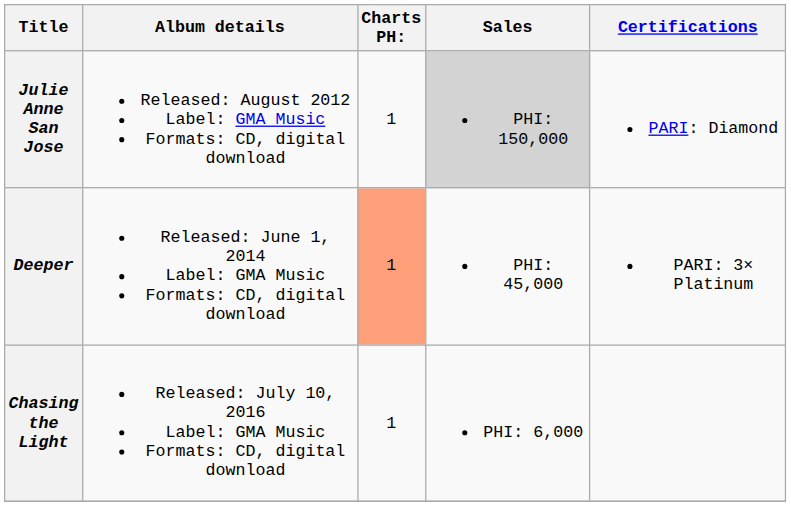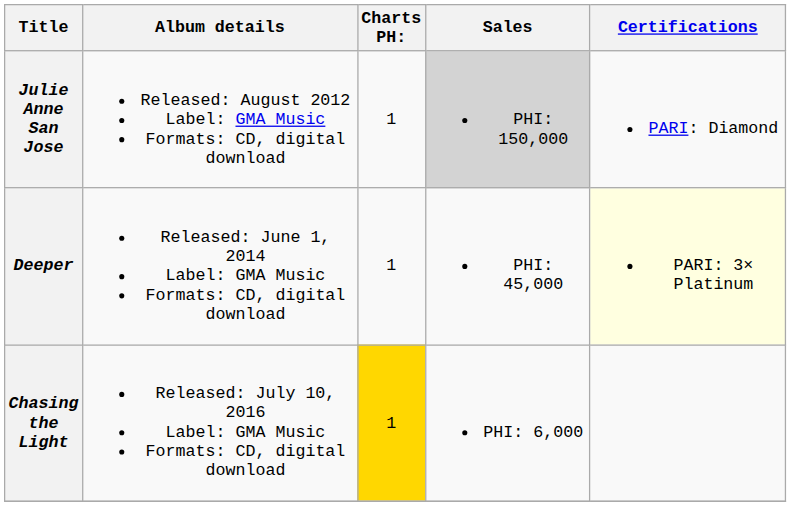(391, 266) lightsalmon background -> (391, 266) no background
(688, 276) no background -> (688, 276) lightyellow background
(391, 423) no background -> (391, 423) gold background
